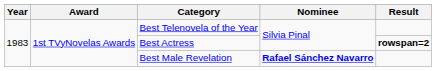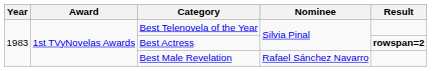(318, 58) bold -> (315, 58) normal
